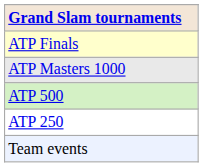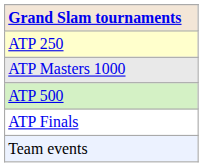(43, 44) ATP Finals -> (36, 44) ATP 250
(36, 122) ATP 250 -> (43, 122) ATP Finals
